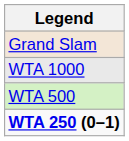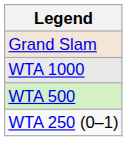(64, 123) bold -> (63, 123) normal
